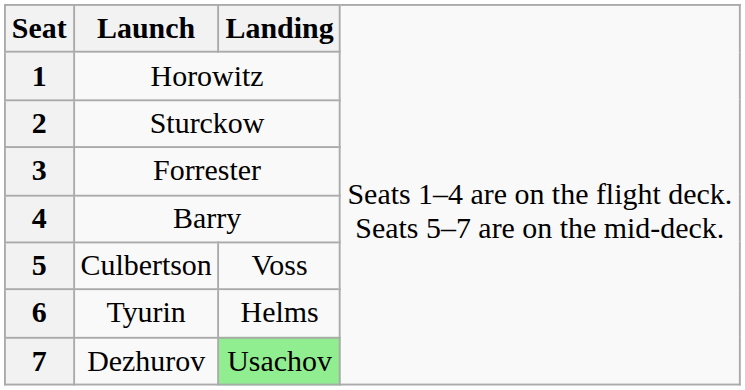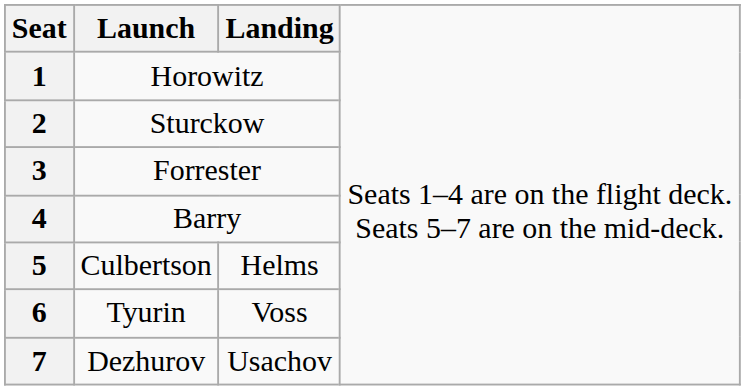(280, 265) Voss -> (280, 265) Helms
(280, 312) Helms -> (280, 312) Voss
(280, 360) lightgreen background -> (280, 360) no background
